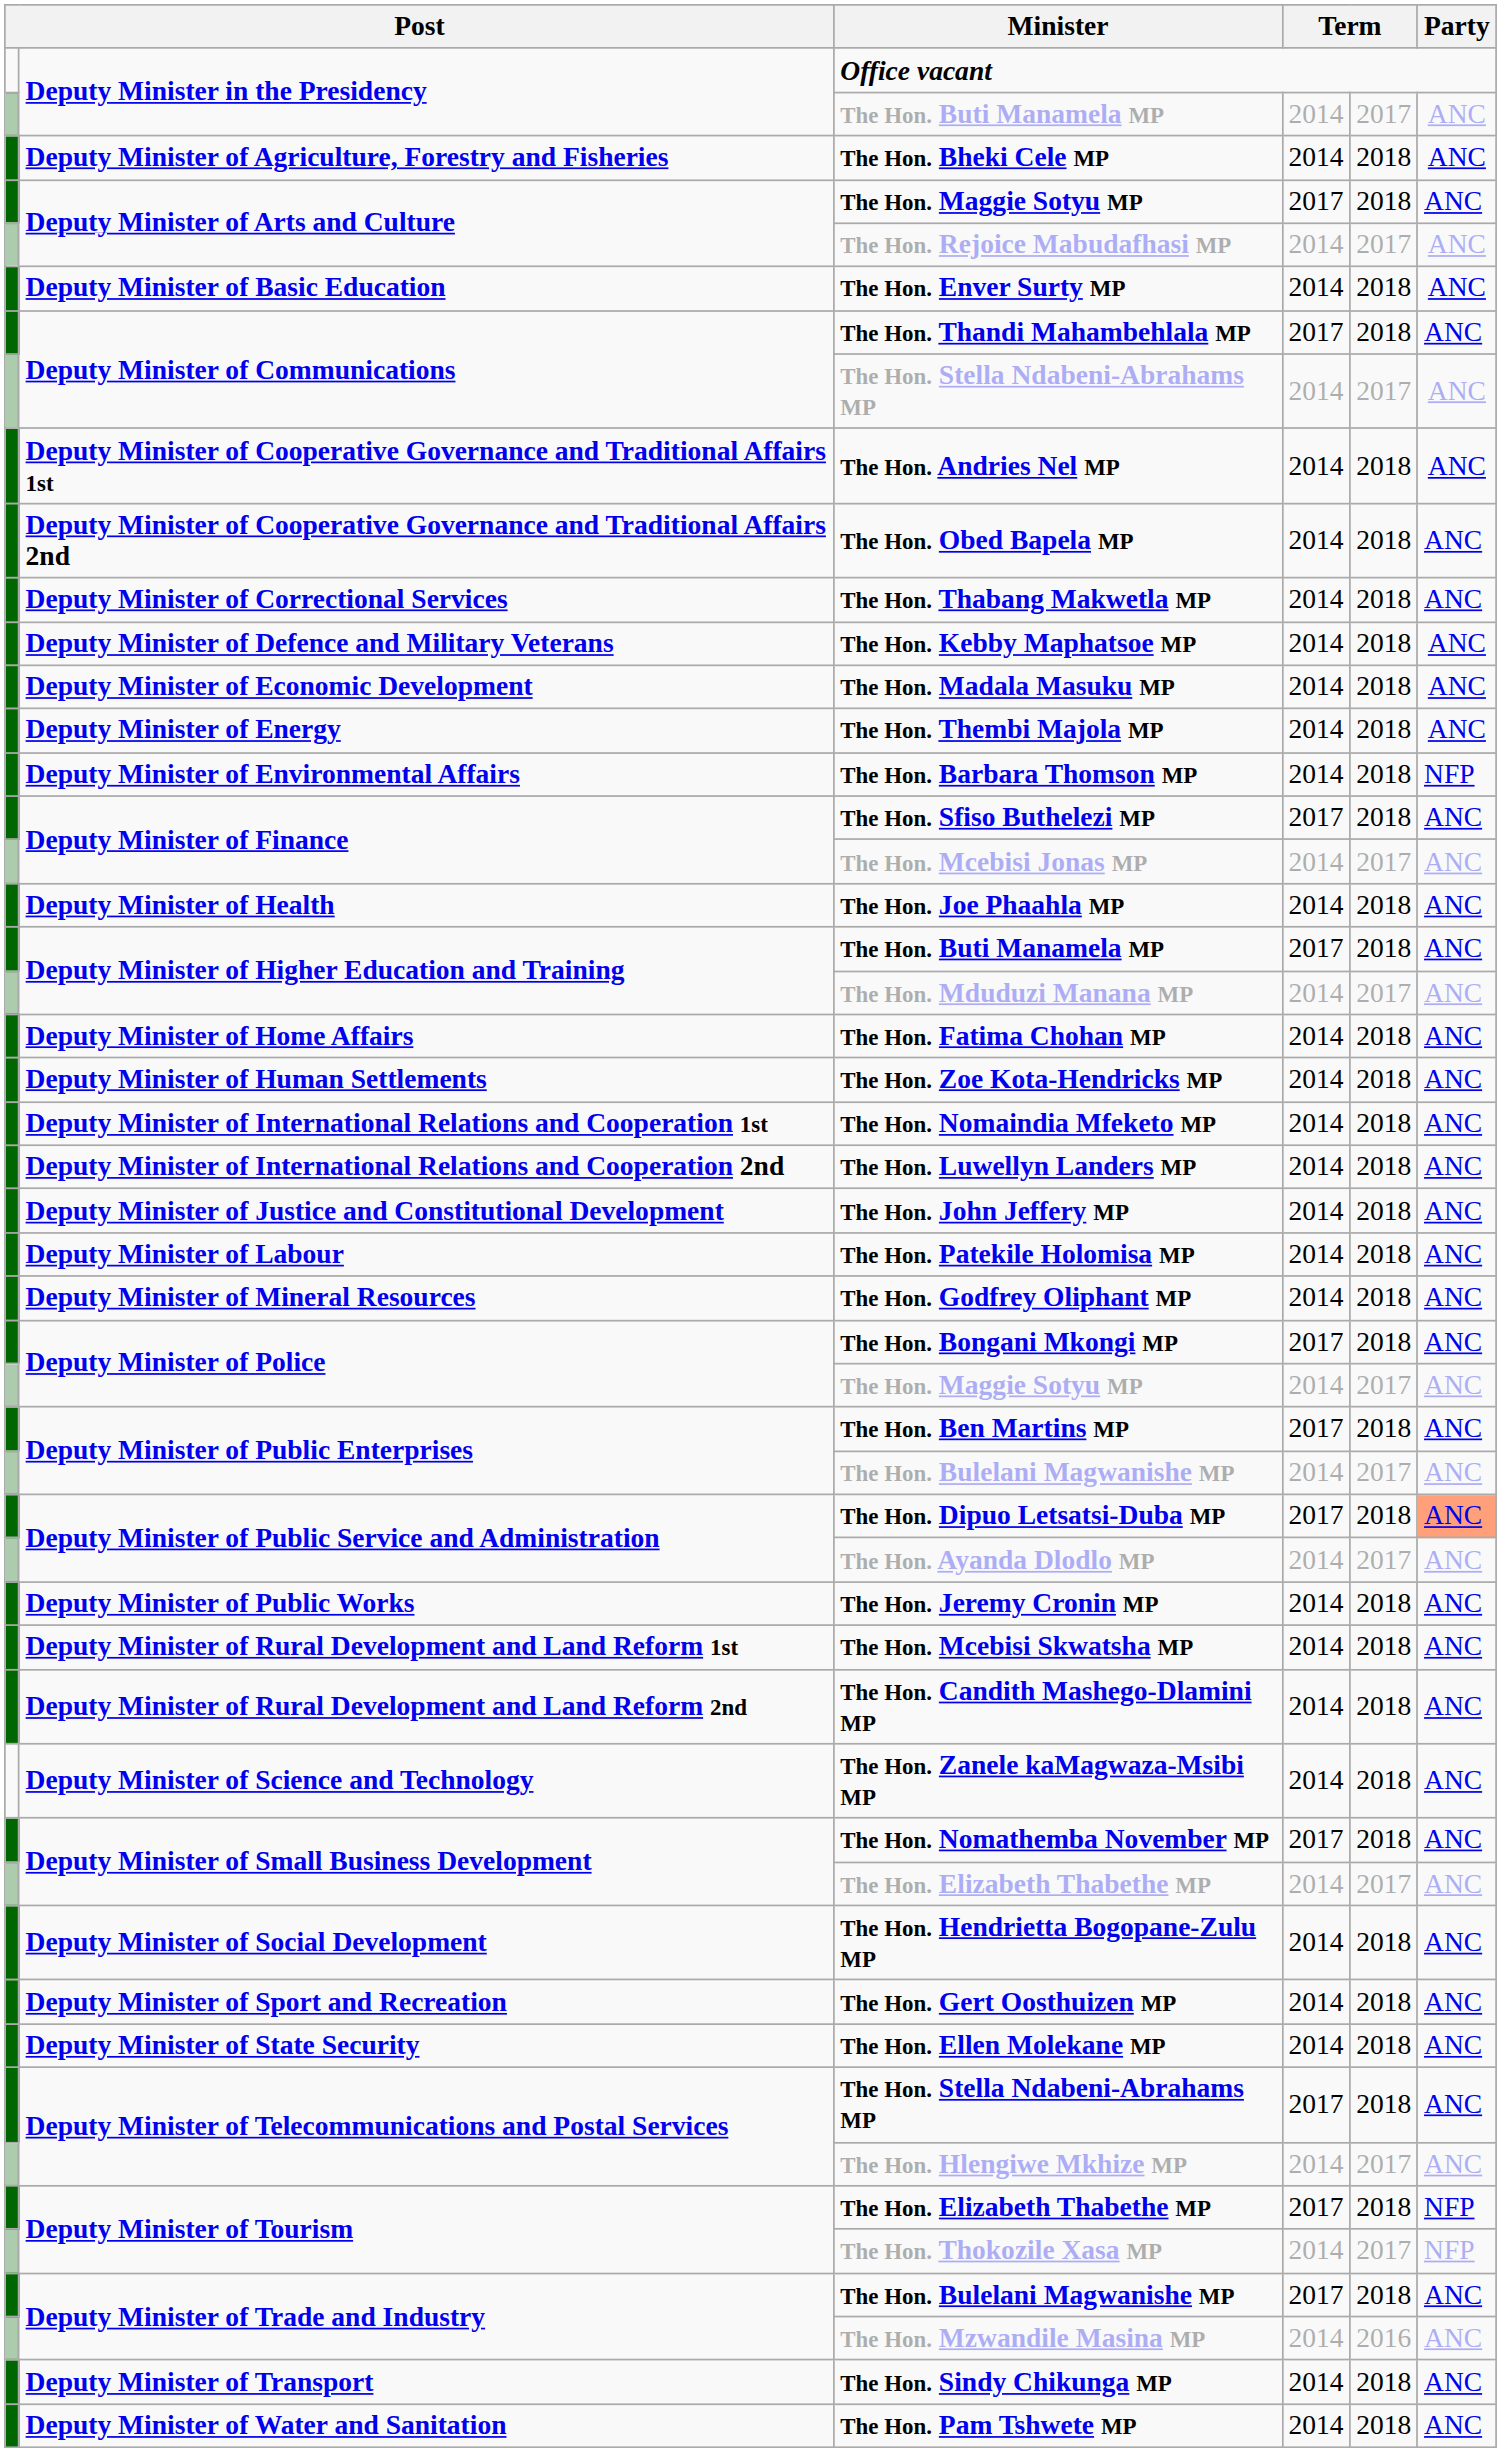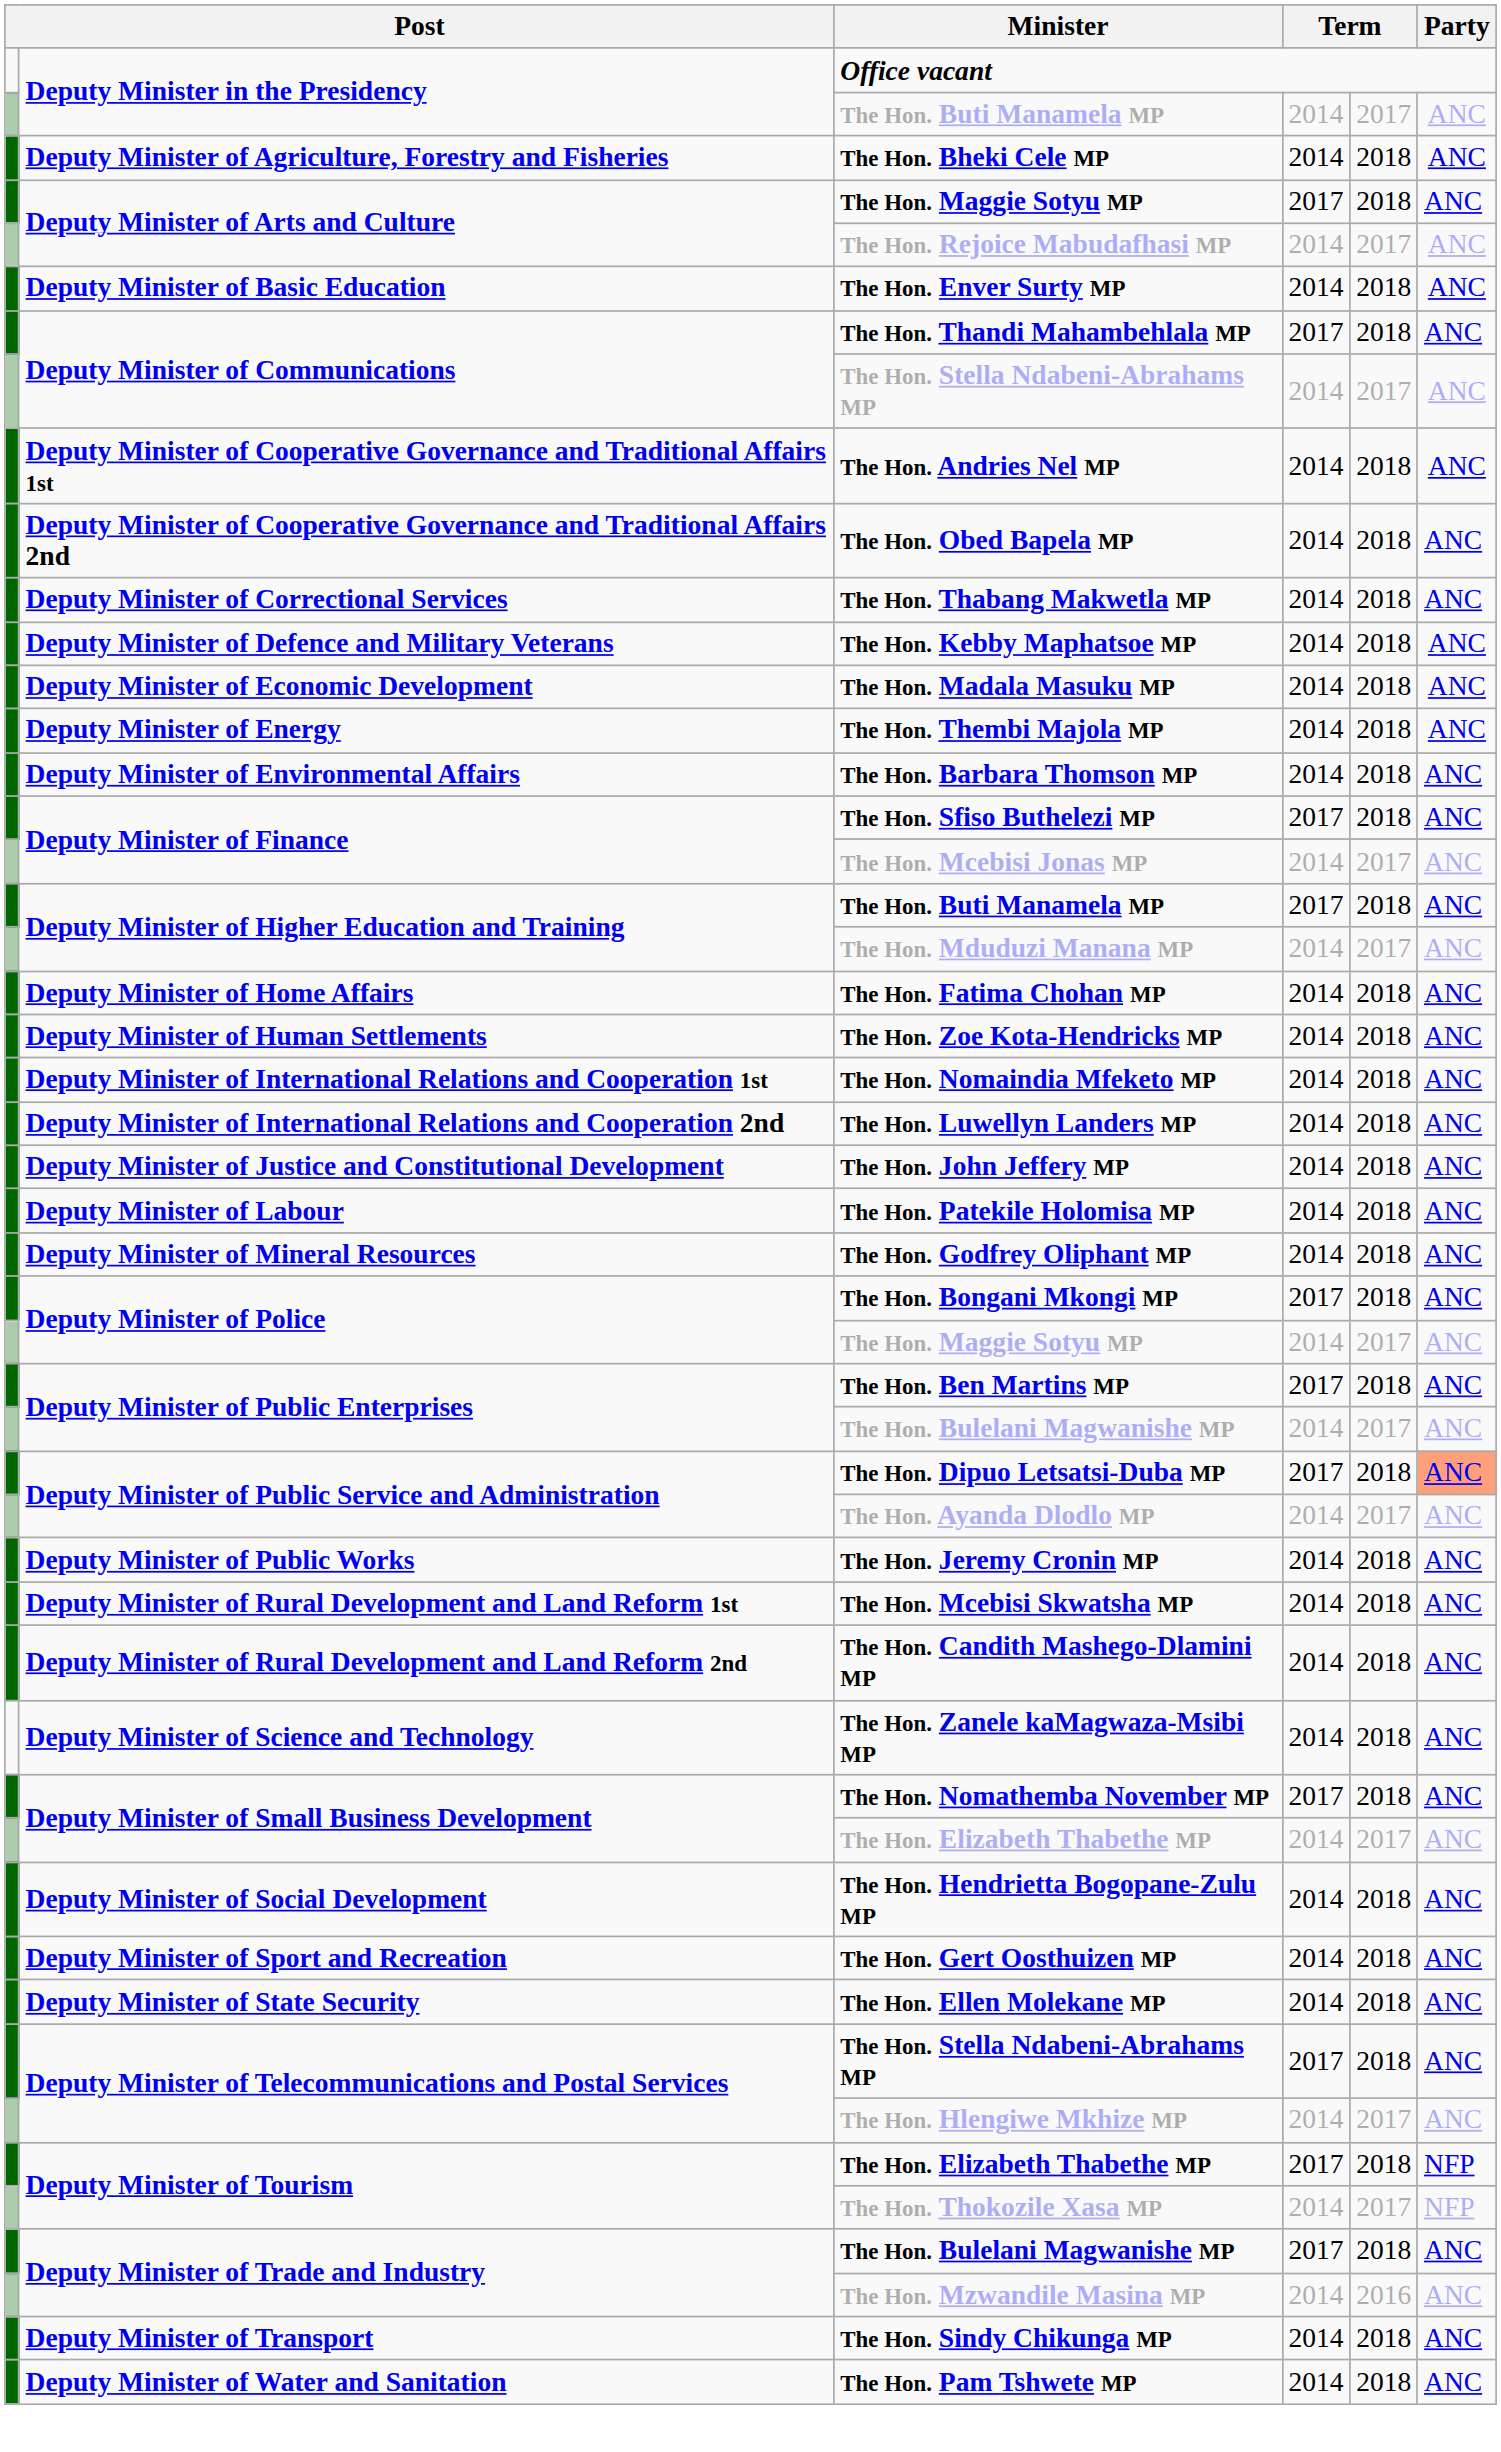(1449, 773) NFP -> (1453, 773) ANC
- row: (180, 904)
